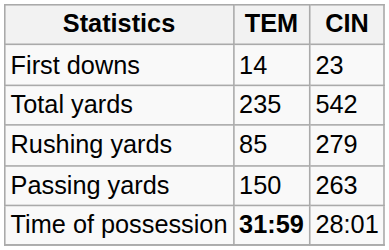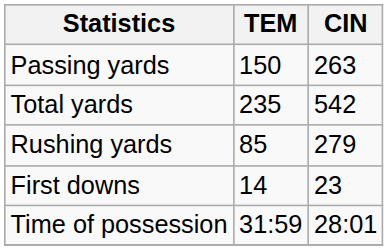rows swapped: (75, 64) <-> (90, 184)
(271, 225) bold -> (271, 225) normal
